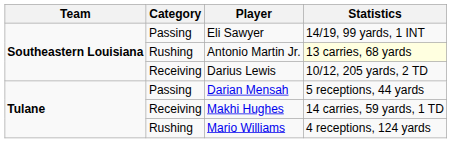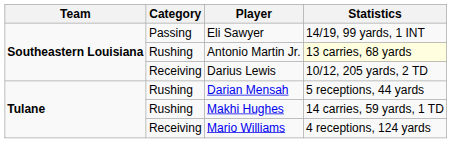(170, 90) Passing -> (171, 90) Rushing
(175, 109) Receiving -> (171, 109) Rushing
(171, 128) Rushing -> (175, 128) Receiving
